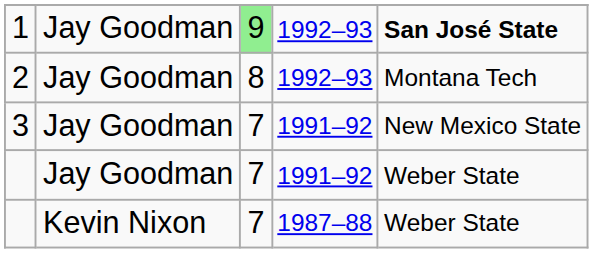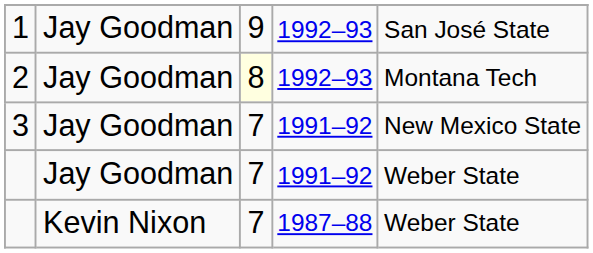(256, 28) lightgreen background -> (256, 28) no background
(471, 29) bold -> (467, 29) normal
(256, 77) no background -> (256, 77) lightyellow background
